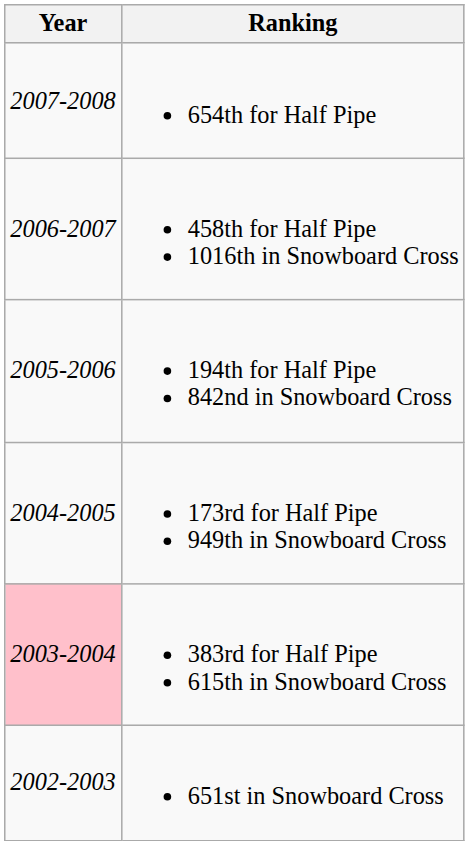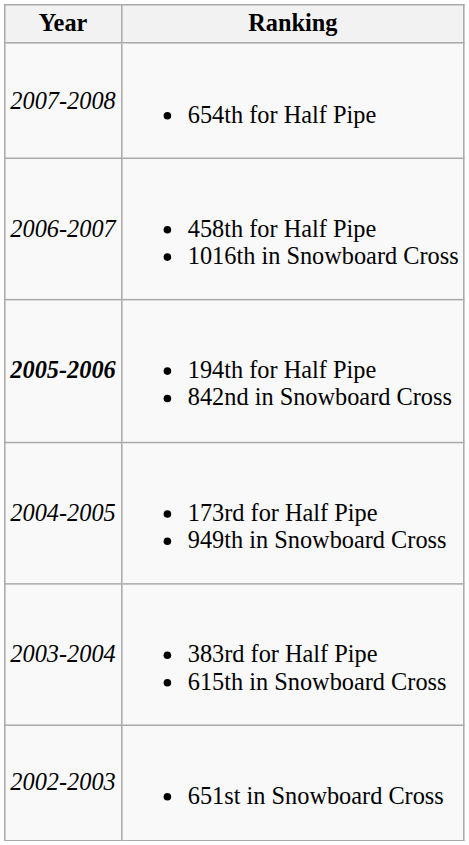(63, 370) normal -> (63, 370) bold
(63, 654) pink background -> (63, 654) no background
